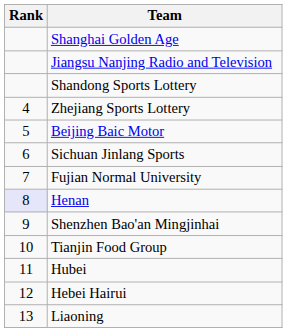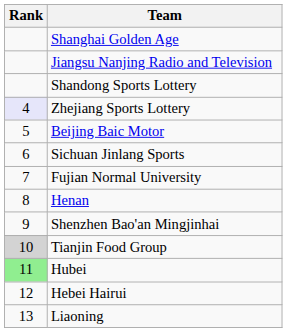(26, 108) no background -> (26, 108) lavender background
(26, 200) lavender background -> (26, 200) no background
(26, 246) no background -> (26, 246) lightgrey background
(26, 270) no background -> (26, 270) lightgreen background
